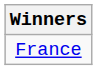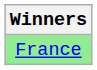(48, 50) no background -> (48, 50) lightgreen background
